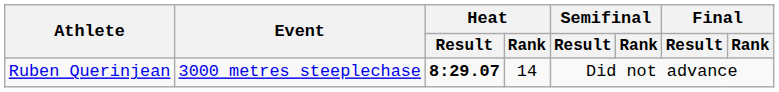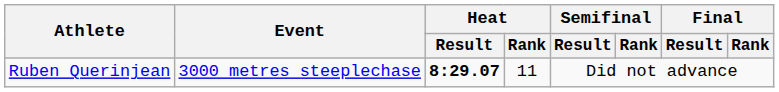(527, 72) 14 -> (527, 72) 11
